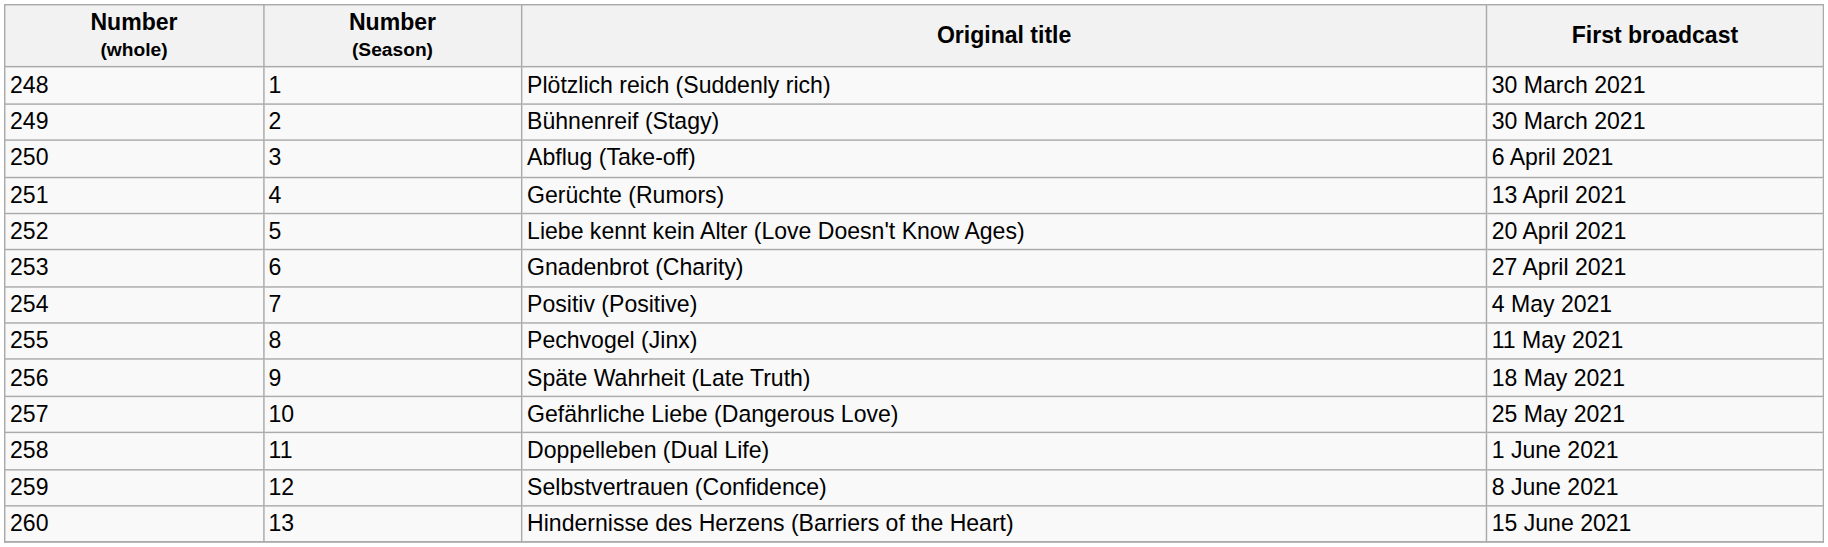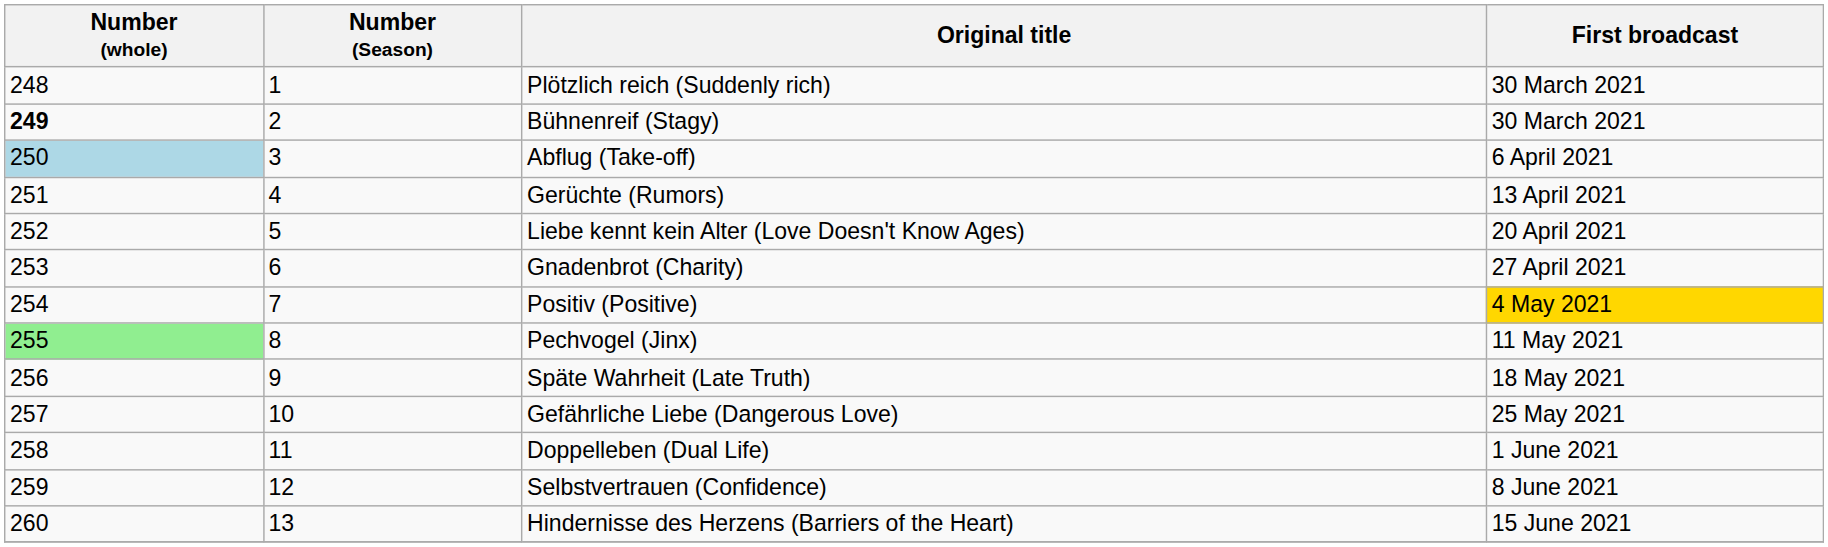(29, 121) normal -> (29, 121) bold
(29, 158) no background -> (29, 158) lightblue background
(1552, 304) no background -> (1552, 304) gold background
(29, 341) no background -> (29, 341) lightgreen background
